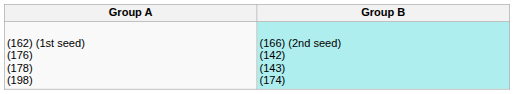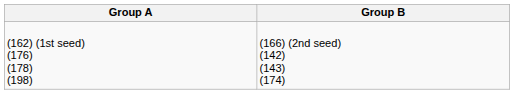(300, 61) paleturquoise background -> (300, 61) no background
